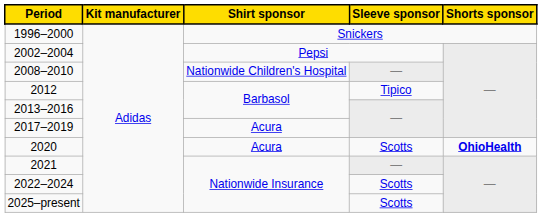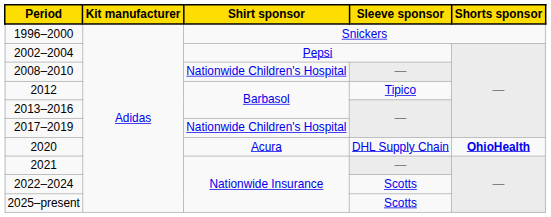(266, 128) Acura -> (266, 128) Nationwide Children's Hospital
(396, 146) Scotts -> (400, 146) DHL Supply Chain
